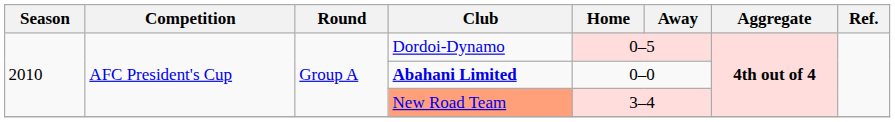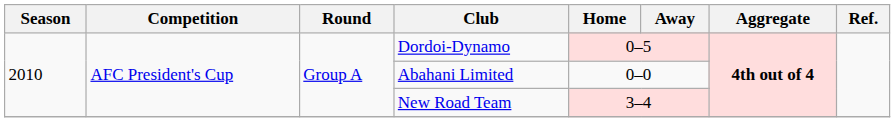(455, 74) bold -> (456, 74) normal
(449, 102) lightsalmon background -> (455, 102) no background
